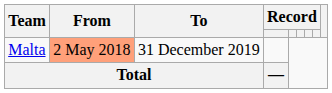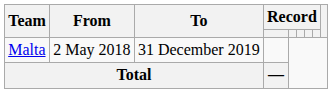(92, 49) lightsalmon background -> (92, 49) no background
